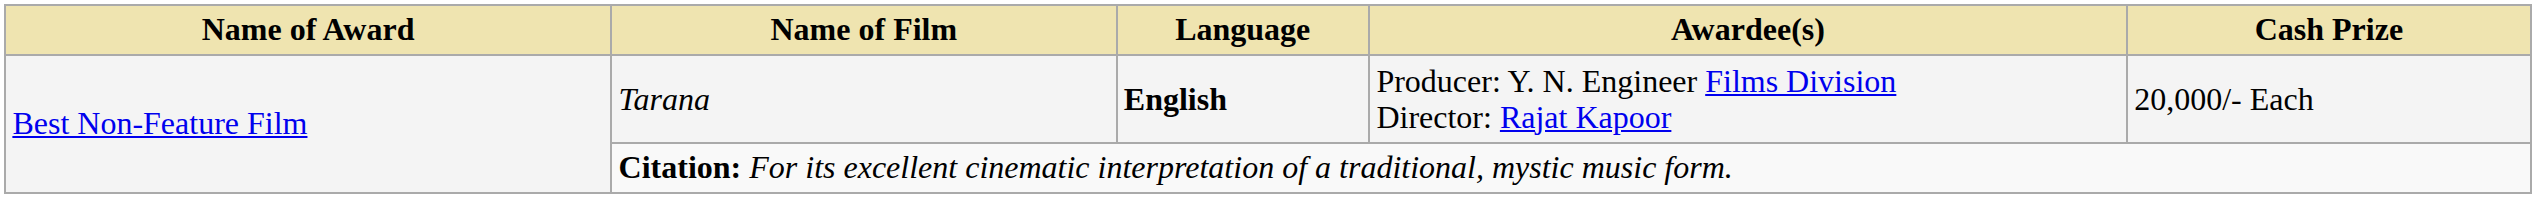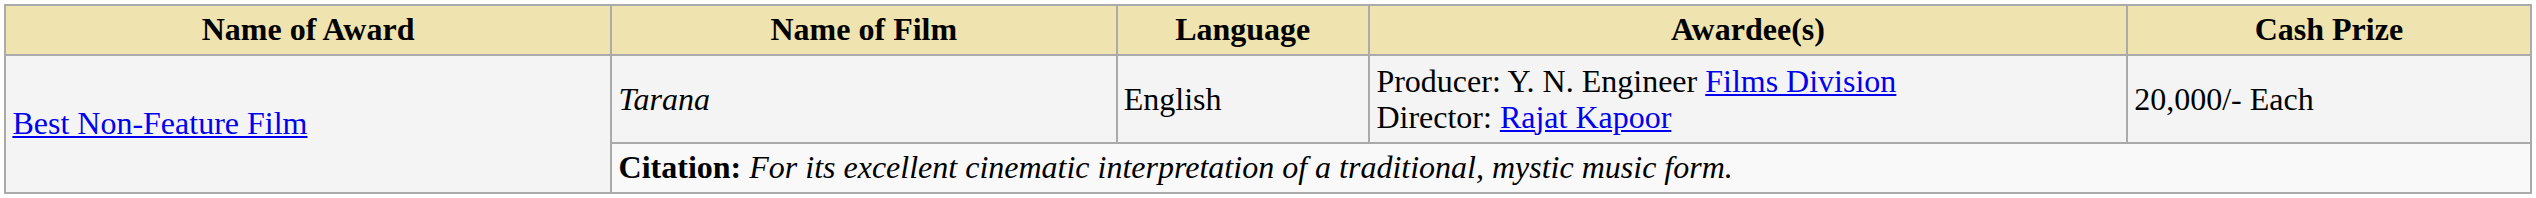(1175, 98) bold -> (1173, 98) normal
